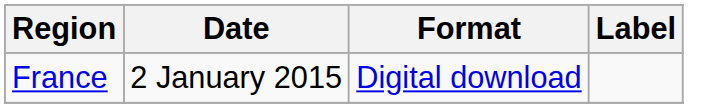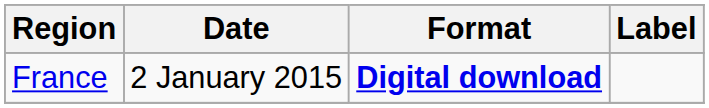(469, 77) normal -> (479, 77) bold
